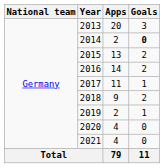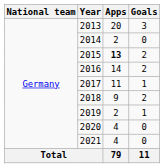(144, 40) bold -> (144, 40) normal
(116, 55) normal -> (116, 55) bold
